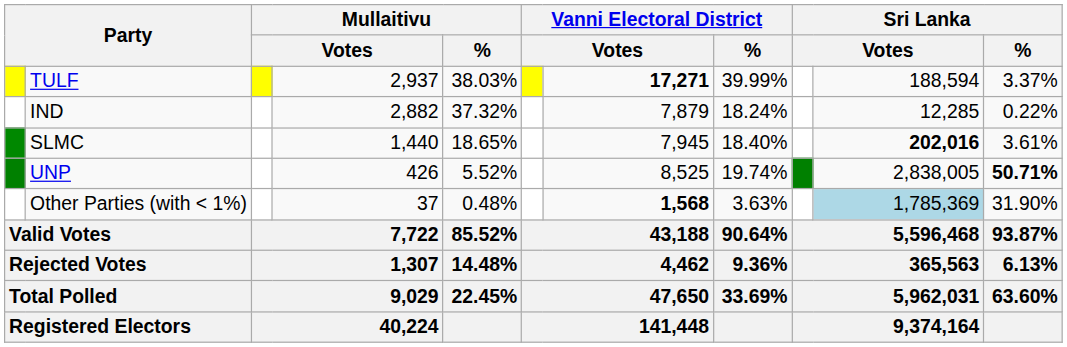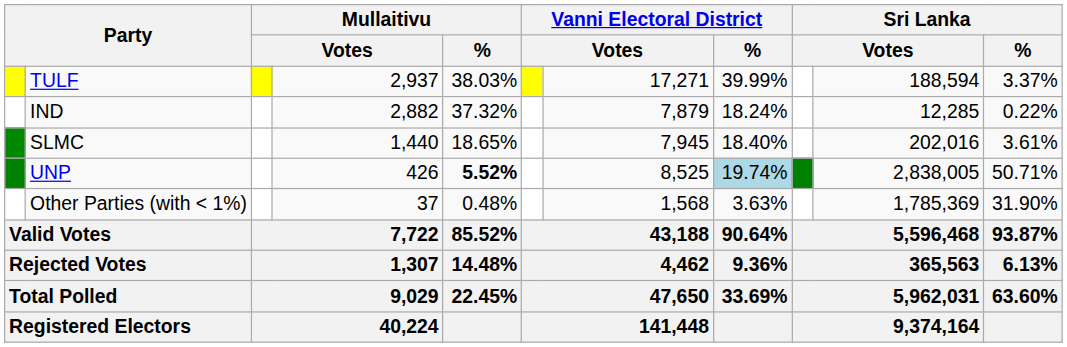(679, 81) bold -> (679, 81) normal
(944, 142) bold -> (944, 142) normal
(490, 173) normal -> (490, 173) bold
(755, 173) no background -> (755, 173) lightblue background
(1025, 173) bold -> (1025, 173) normal
(685, 204) bold -> (685, 204) normal
(936, 204) lightblue background -> (936, 204) no background
